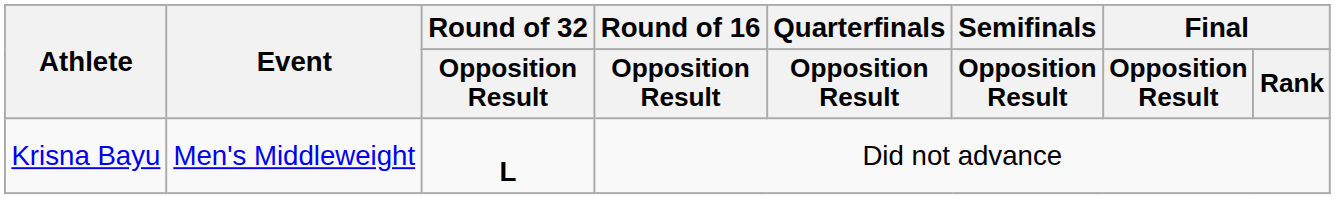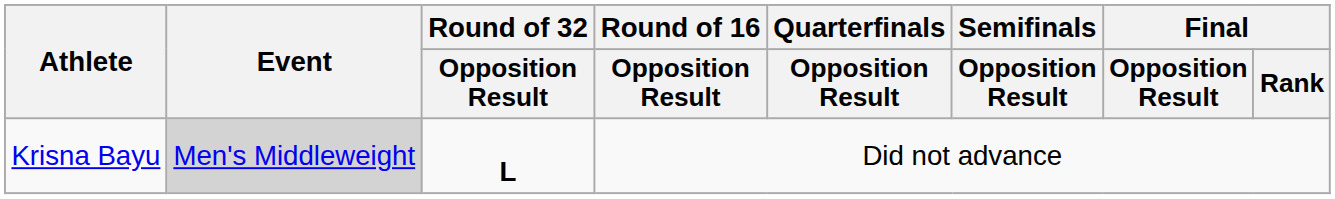(294, 156) no background -> (294, 156) lightgrey background
